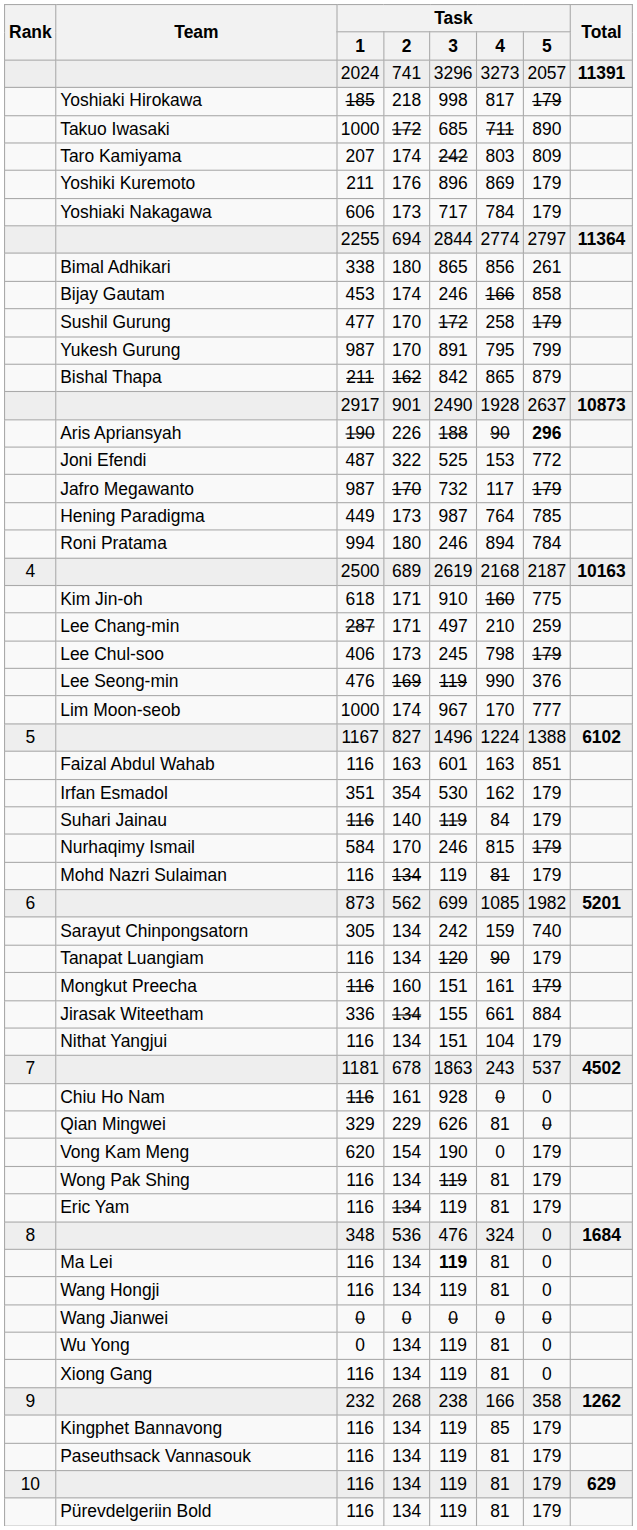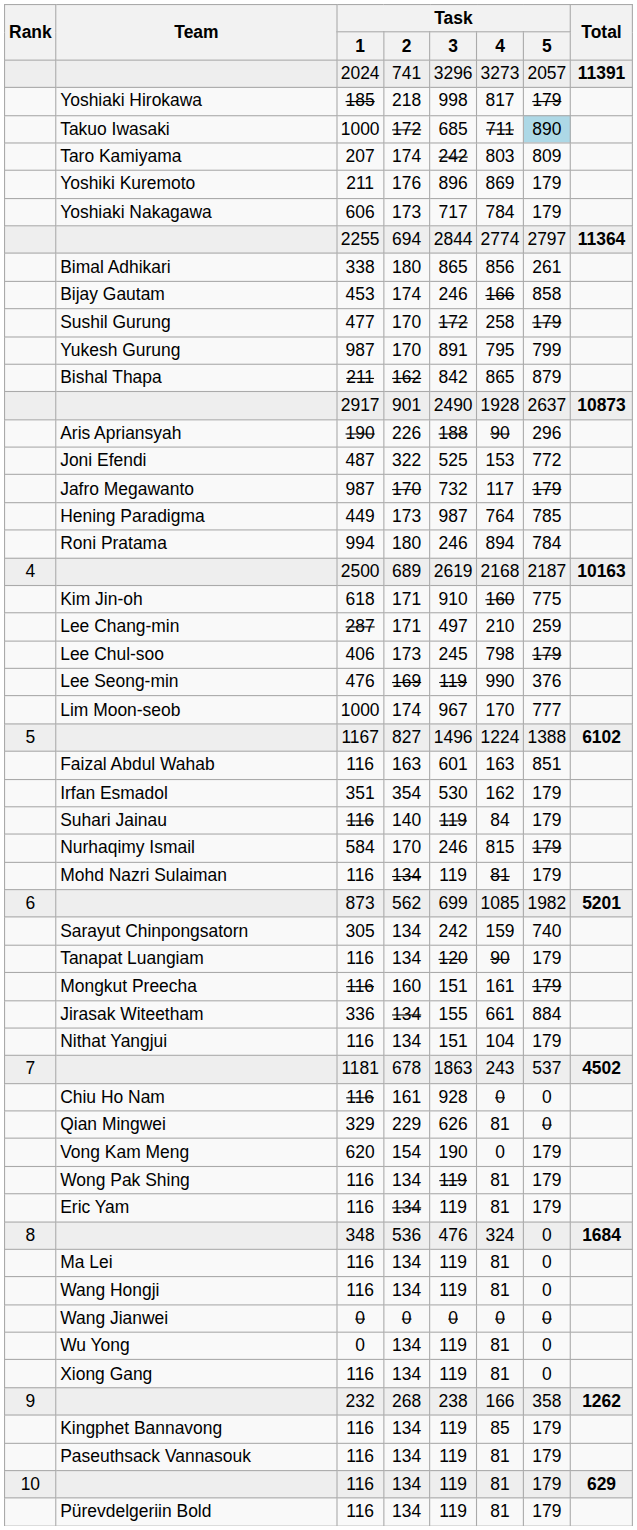(547, 128) no background -> (547, 128) lightblue background
(547, 433) bold -> (547, 433) normal
(453, 1262) bold -> (453, 1262) normal
